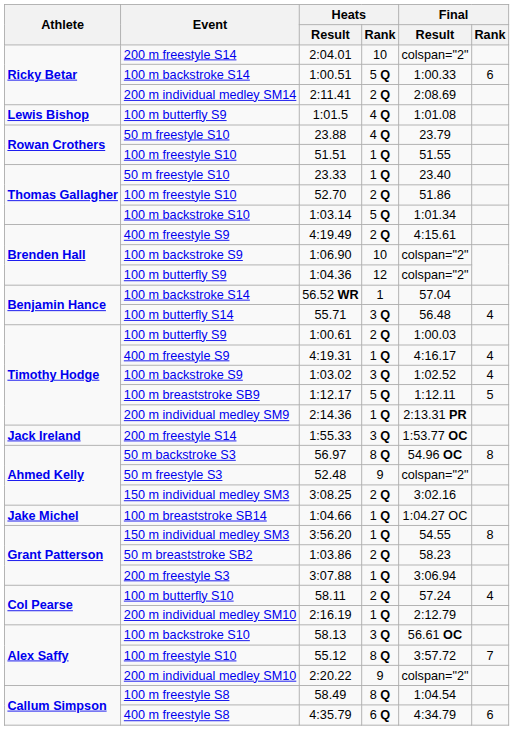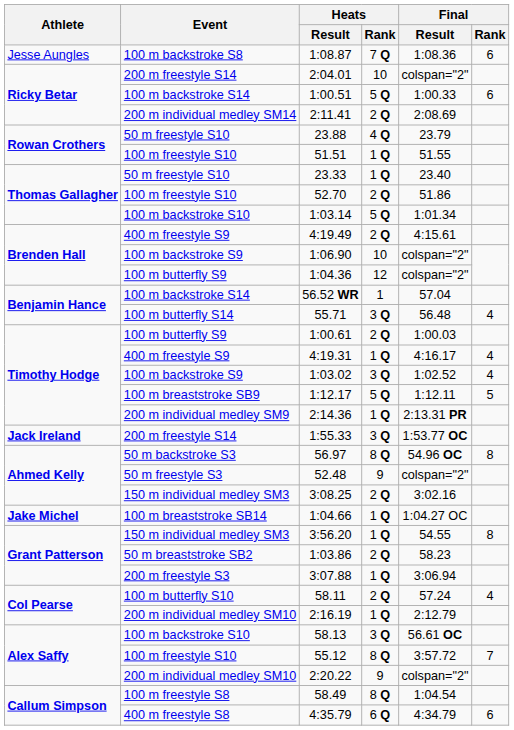+ row: (330, 55)
- row: (330, 115)
